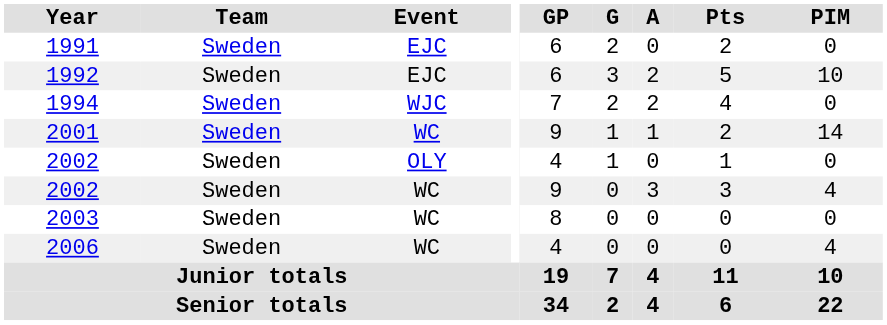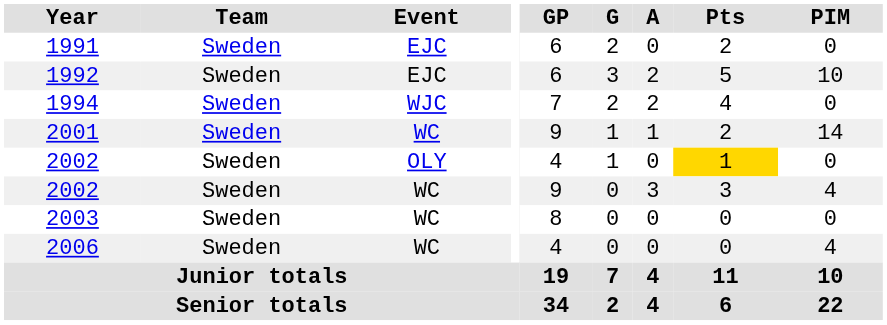(726, 162) no background -> (726, 162) gold background
